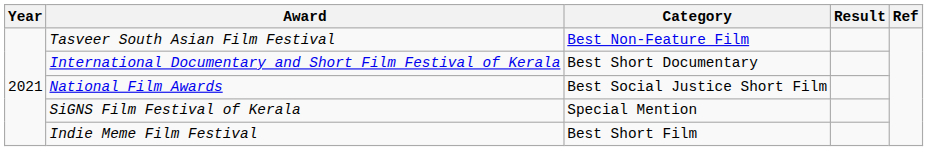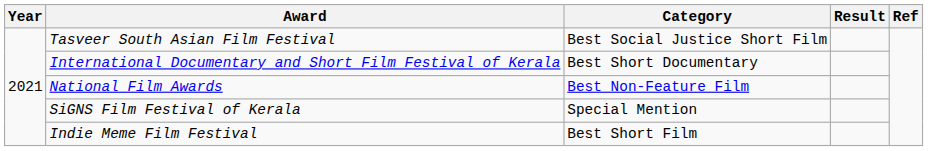(658, 40) Best Non-Feature Film -> (697, 40) Best Social Justice Short Film
(697, 87) Best Social Justice Short Film -> (658, 87) Best Non-Feature Film
